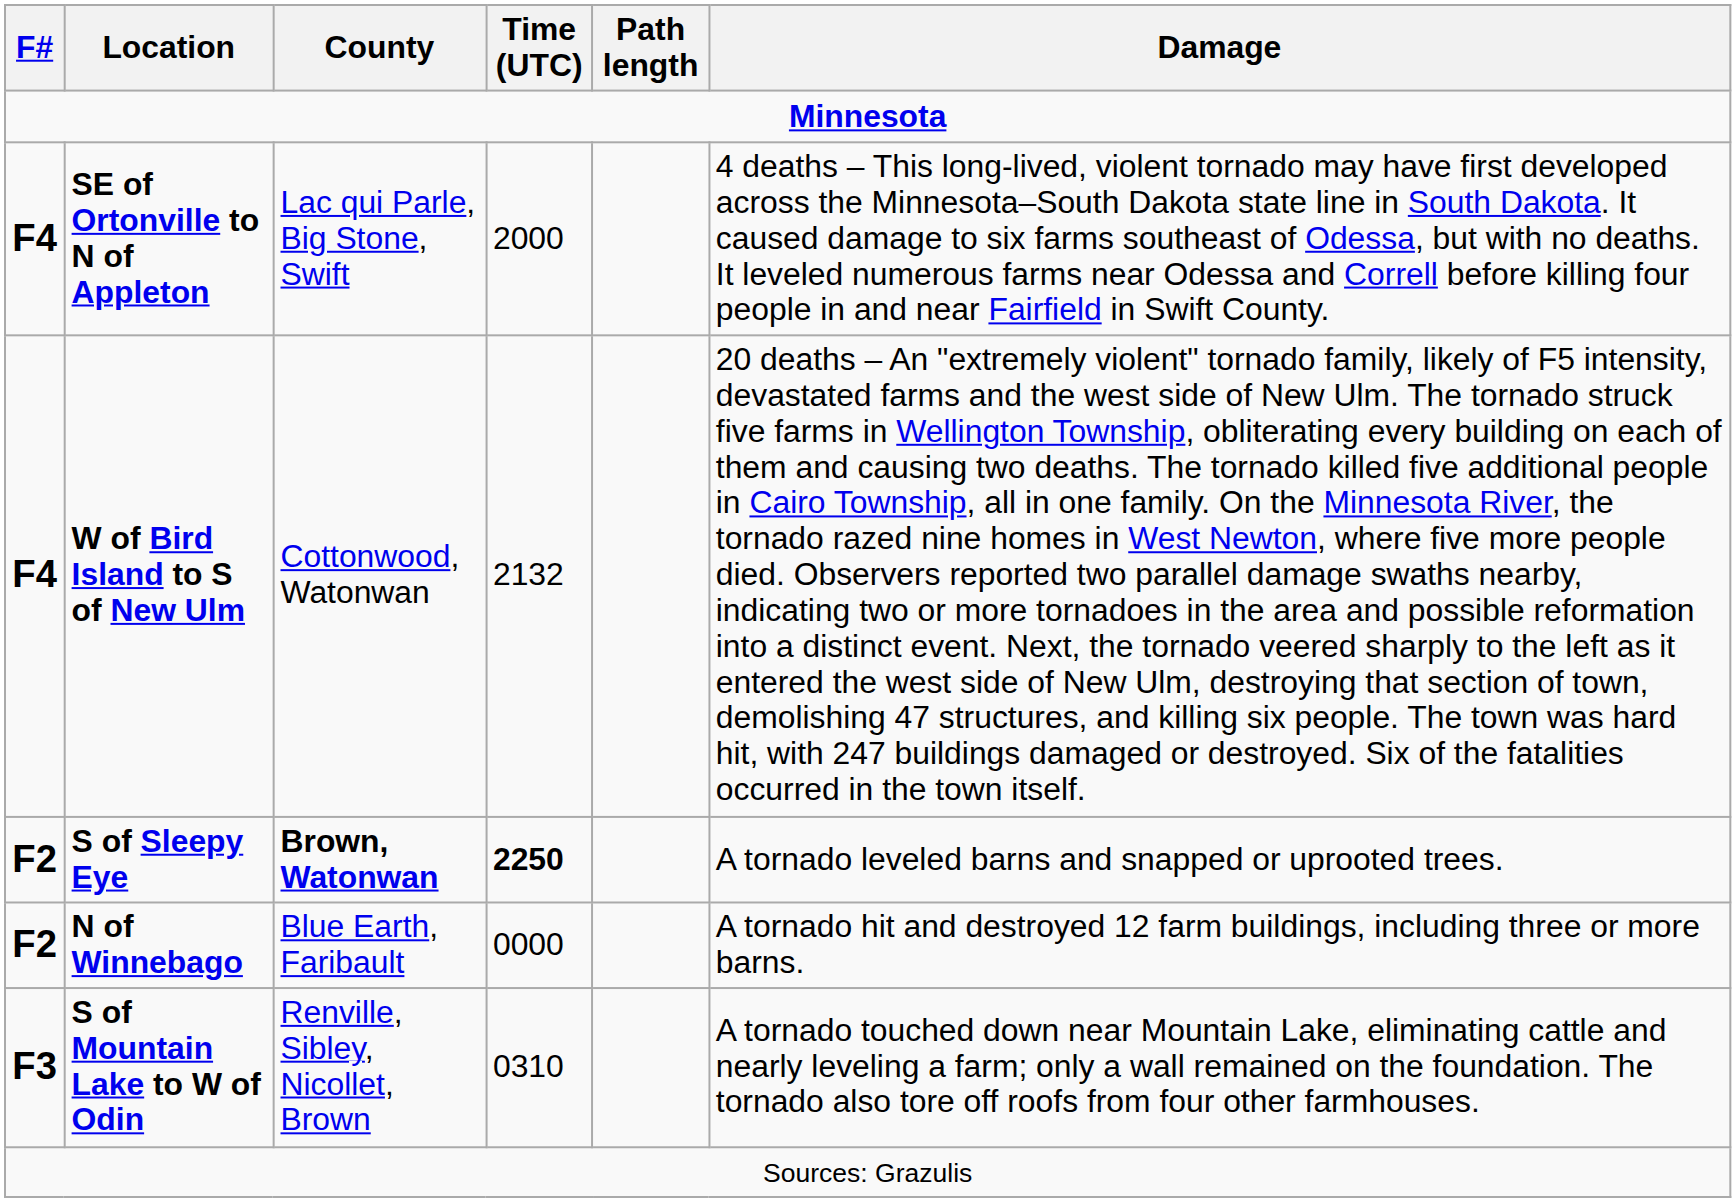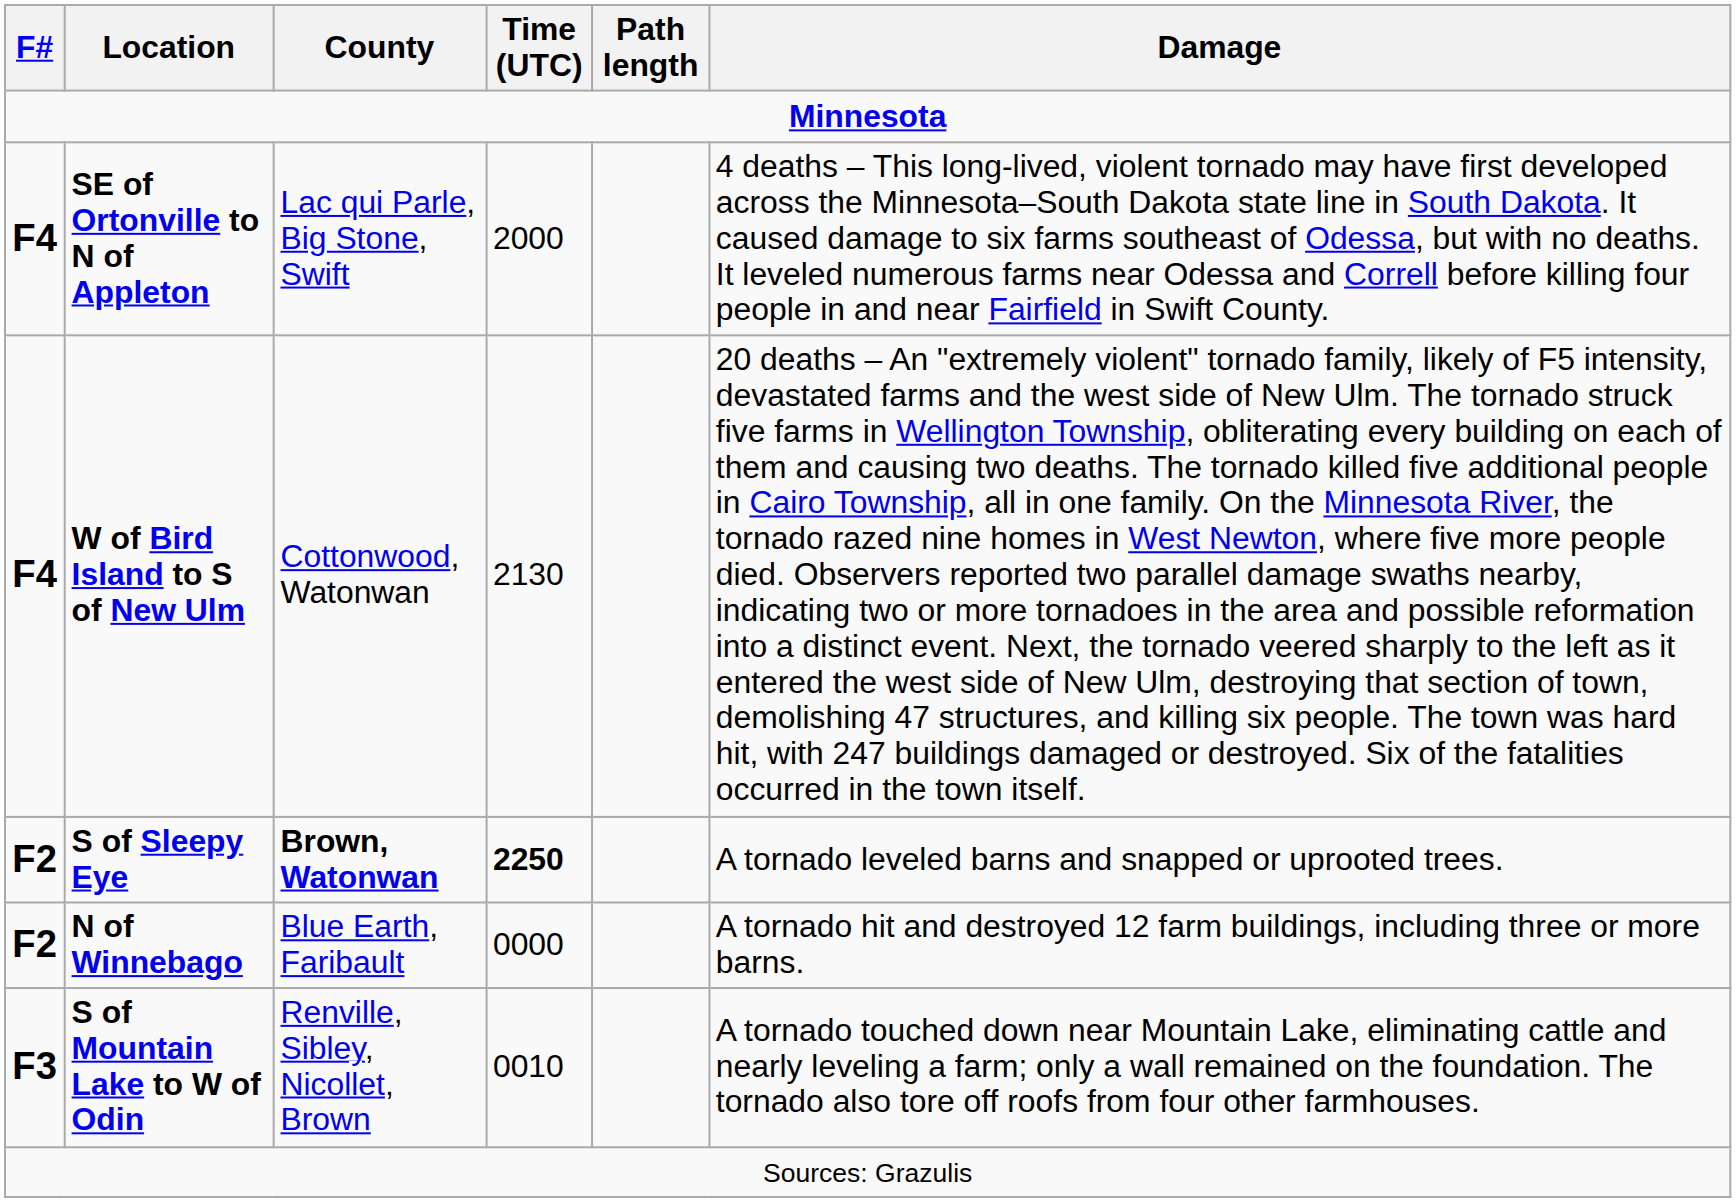(528, 575) 2132 -> (528, 575) 2130
(528, 1067) 0310 -> (528, 1067) 0010
